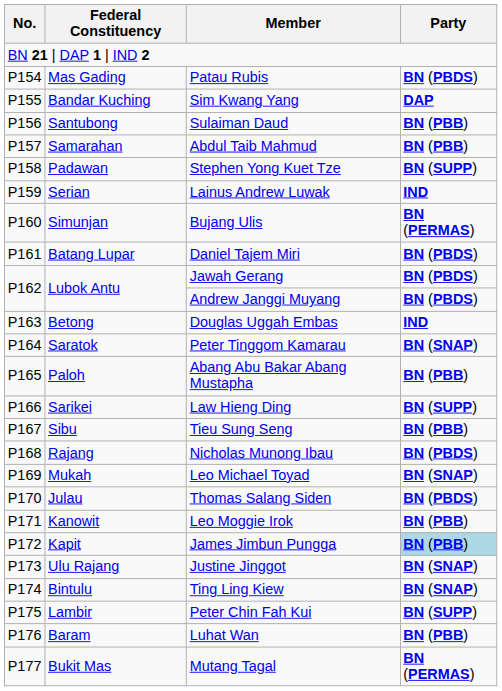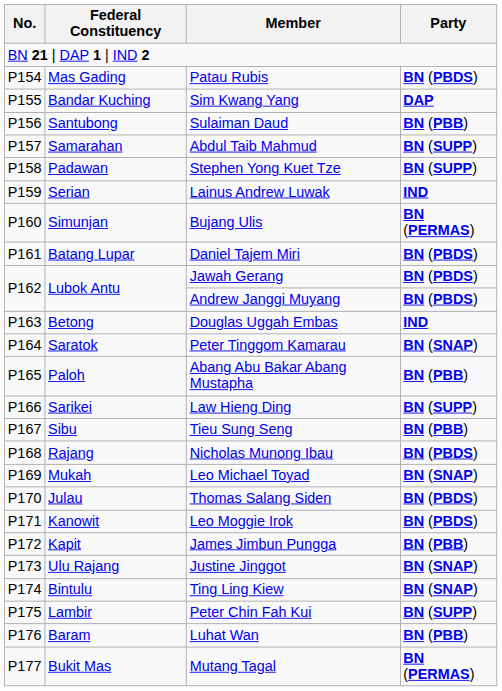(436, 146) BN (PBB) -> (440, 146) BN (SUPP)
(436, 521) BN (PBB) -> (441, 521) BN (PBDS)
(436, 544) lightblue background -> (436, 544) no background
